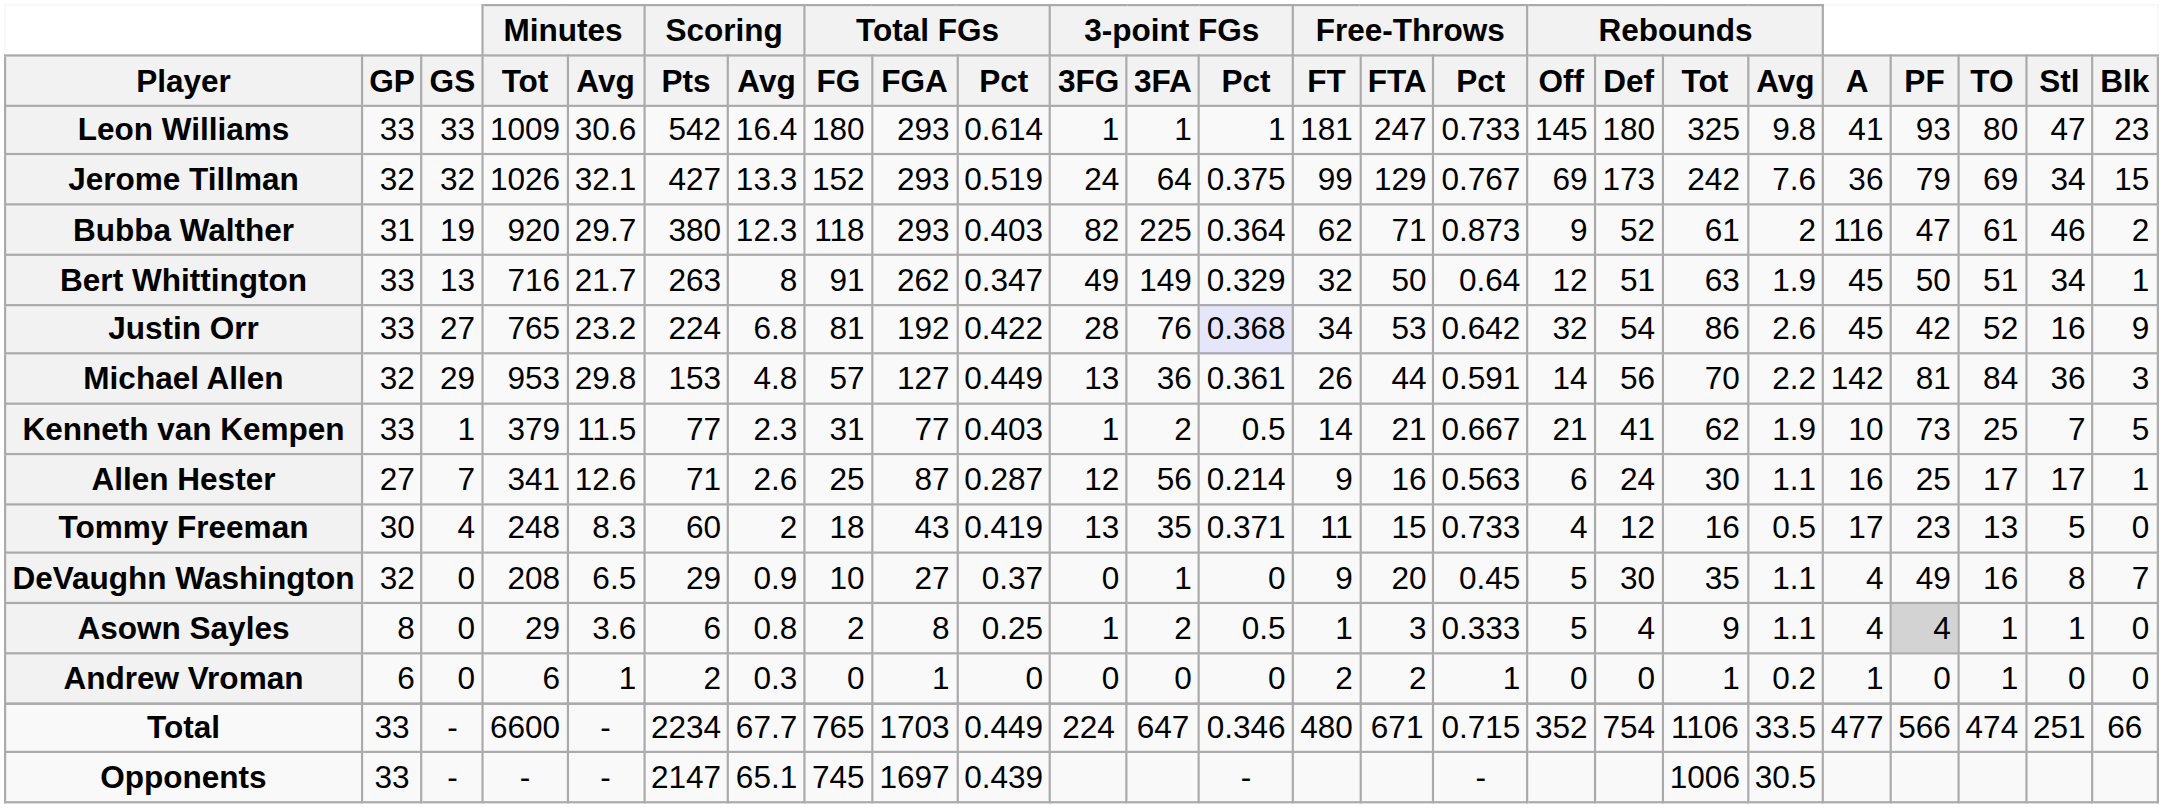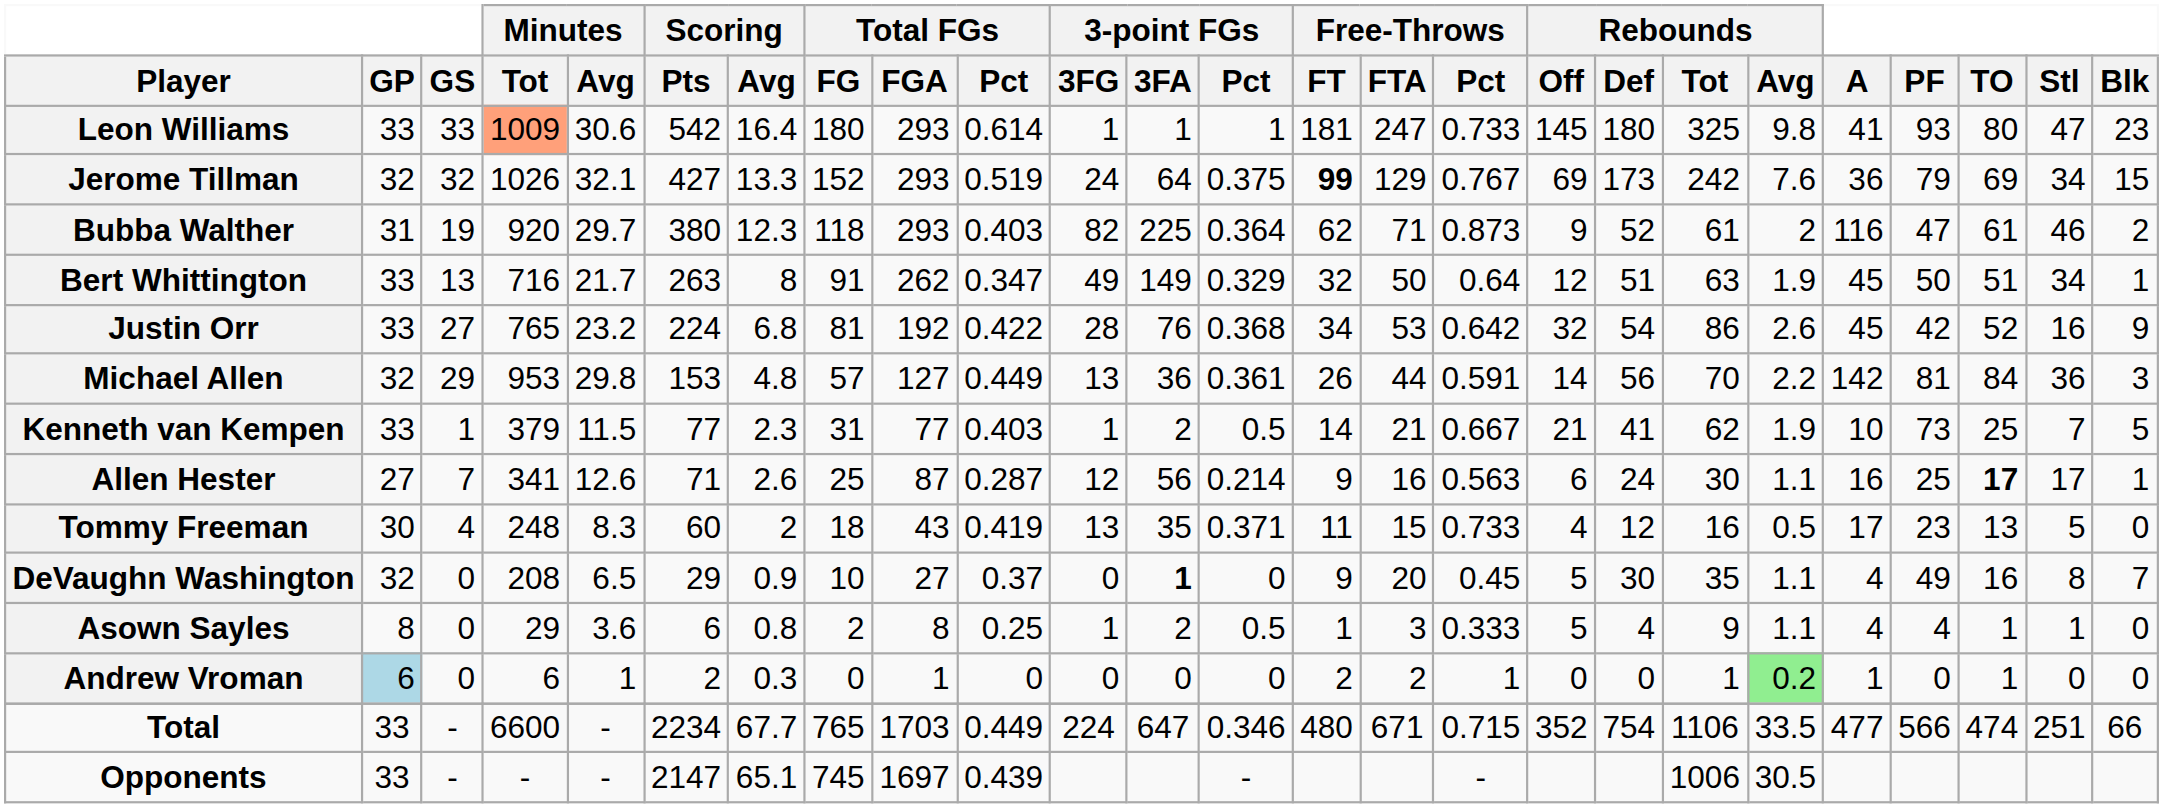(525, 130) no background -> (525, 130) lightsalmon background
(1335, 180) normal -> (1335, 180) bold
(1246, 329) lavender background -> (1246, 329) no background
(2001, 479) normal -> (2001, 479) bold
(1183, 578) normal -> (1183, 578) bold
(1942, 628) lightgrey background -> (1942, 628) no background
(406, 678) no background -> (406, 678) lightblue background
(1794, 678) no background -> (1794, 678) lightgreen background
